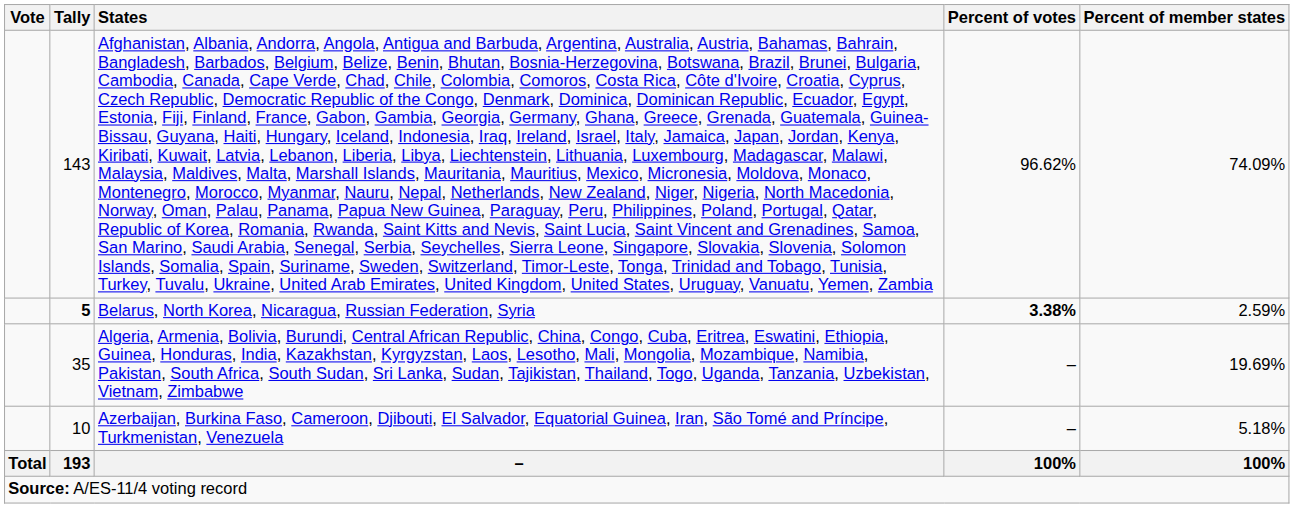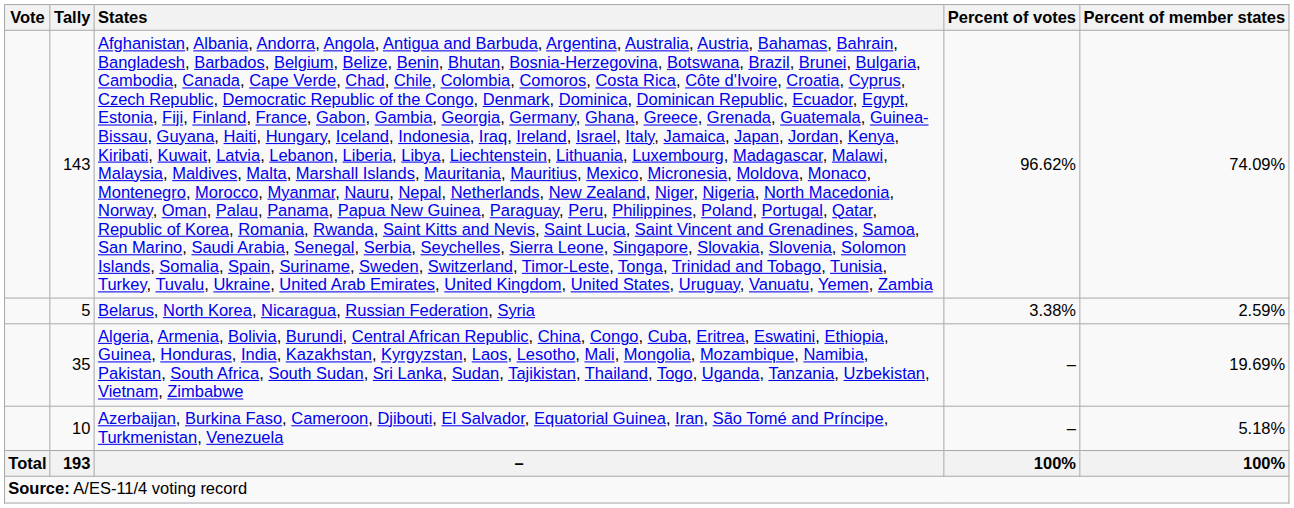(86, 310) bold -> (86, 310) normal
(1053, 310) bold -> (1053, 310) normal
